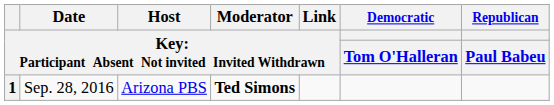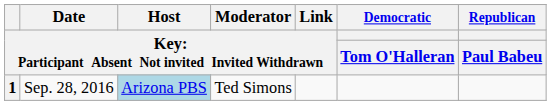(164, 87) no background -> (164, 87) lightblue background
(255, 87) bold -> (253, 87) normal
